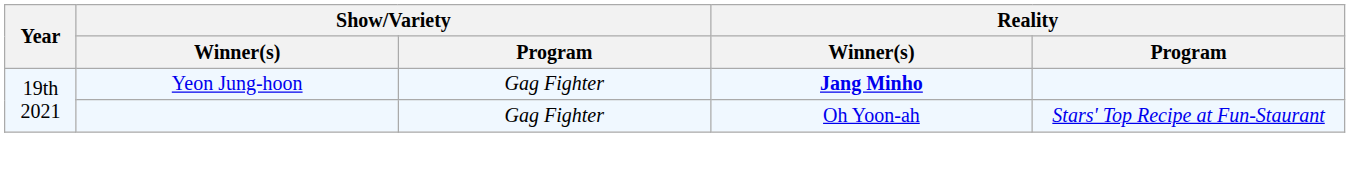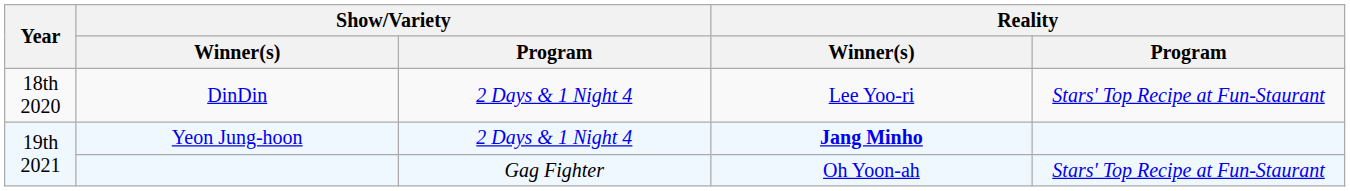+ row: (237, 95)
(554, 83) Gag Fighter -> (554, 138) 2 Days & 1 Night 4
